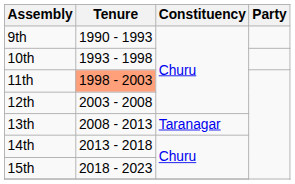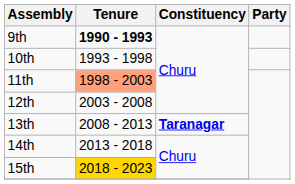(116, 37) normal -> (116, 37) bold
(190, 124) normal -> (192, 124) bold
(116, 168) no background -> (116, 168) gold background
